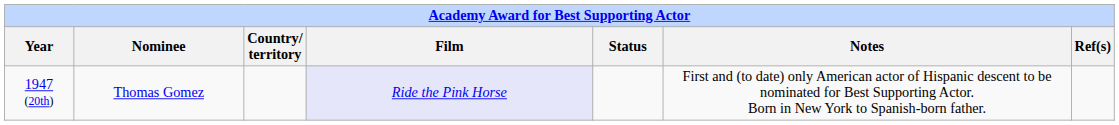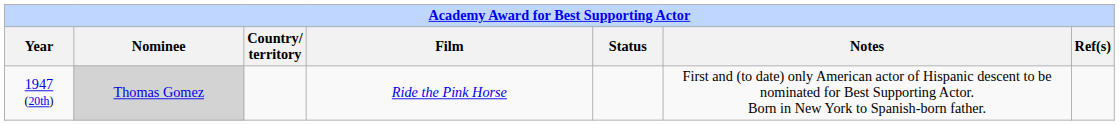(159, 92) no background -> (159, 92) lightgrey background
(449, 92) lavender background -> (449, 92) no background
